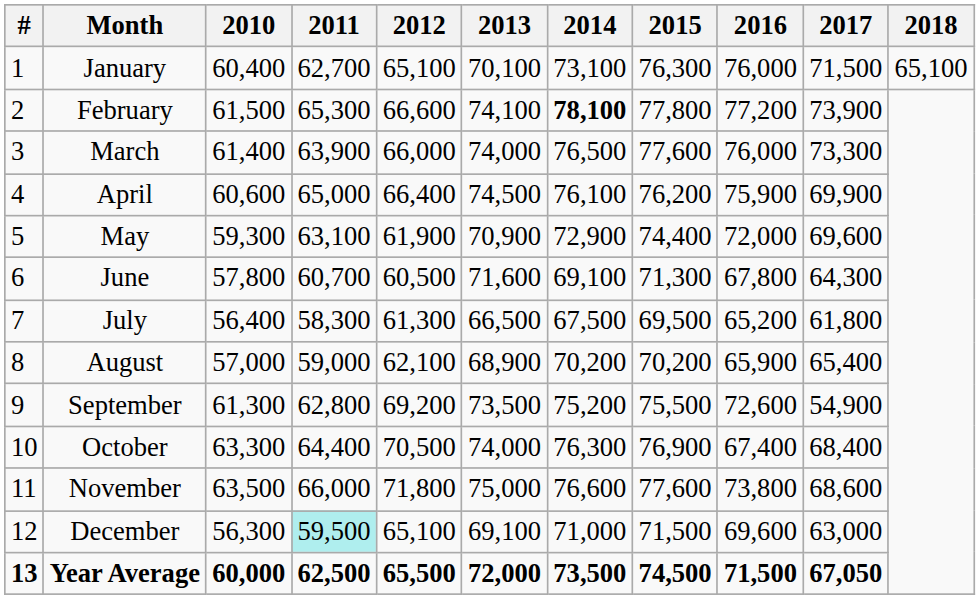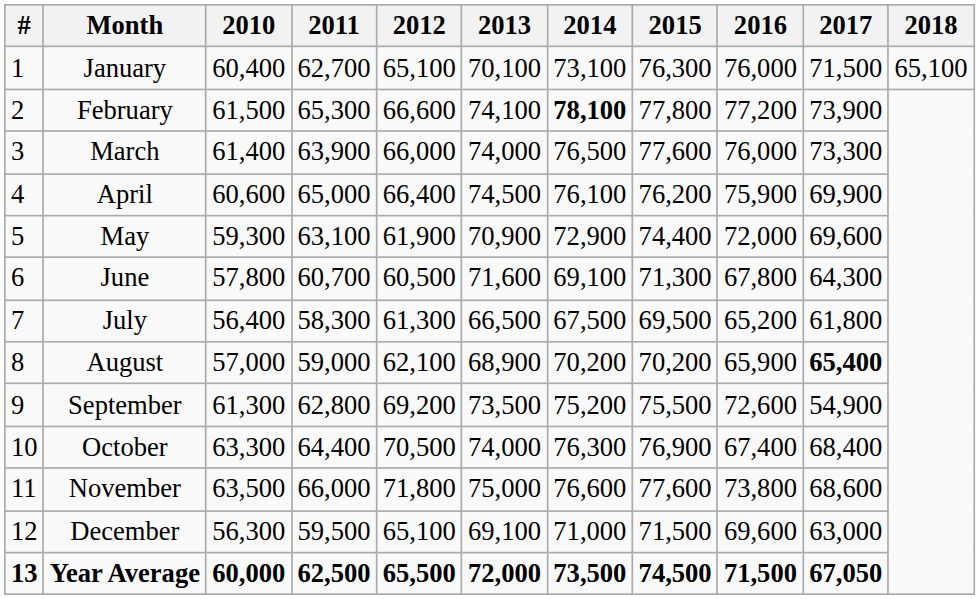(846, 362) normal -> (846, 362) bold
(334, 531) paleturquoise background -> (334, 531) no background
